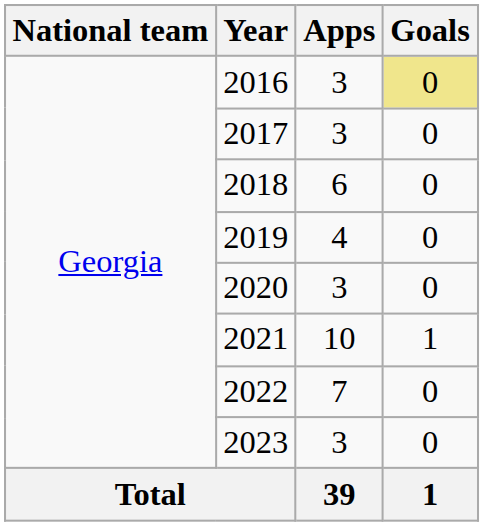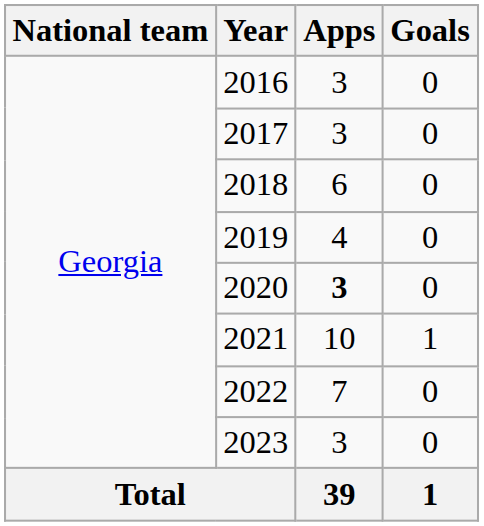(430, 81) khaki background -> (430, 81) no background
(339, 287) normal -> (339, 287) bold
